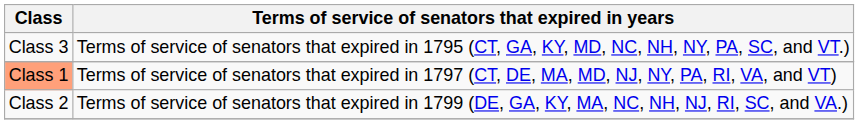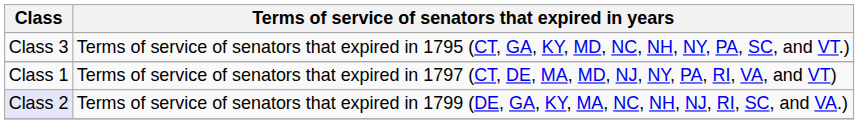(39, 75) lightsalmon background -> (39, 75) no background
(39, 103) no background -> (39, 103) lavender background
